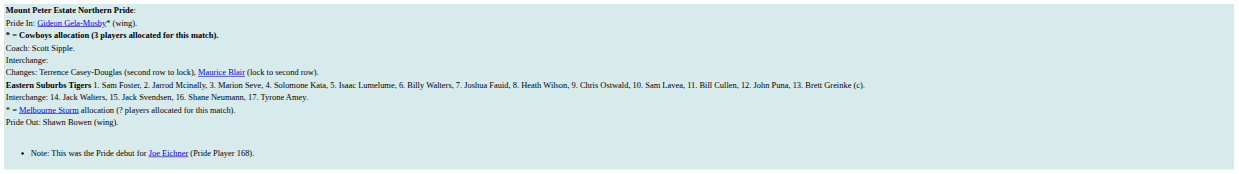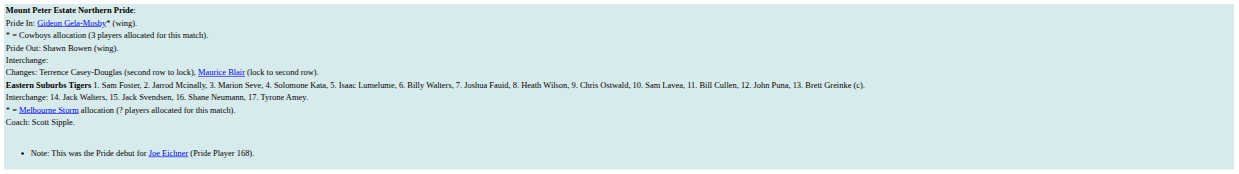(112, 35) bold -> (107, 35) normal
(40, 48) Coach: Scott Sipple. -> (62, 48) Pride Out: Shawn Bowen (wing).
(62, 122) Pride Out: Shawn Bowen (wing). -> (40, 122) Coach: Scott Sipple.
